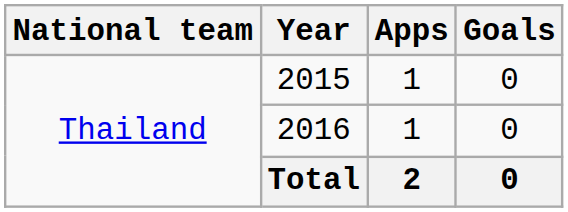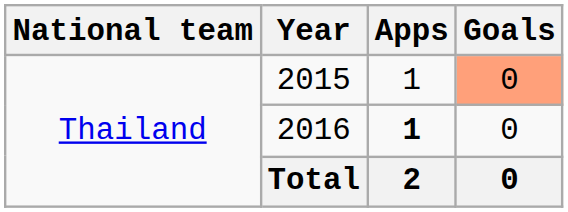(510, 81) no background -> (510, 81) lightsalmon background
(412, 131) normal -> (412, 131) bold
